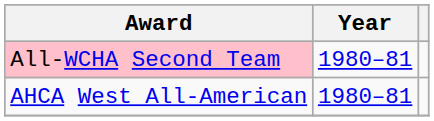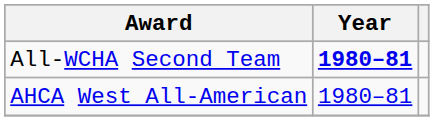(145, 60) pink background -> (145, 60) no background
(365, 60) normal -> (365, 60) bold
